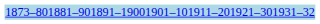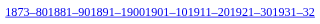(160, 12) lightblue background -> (160, 12) no background
